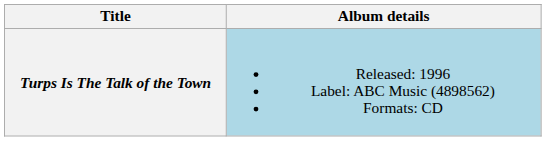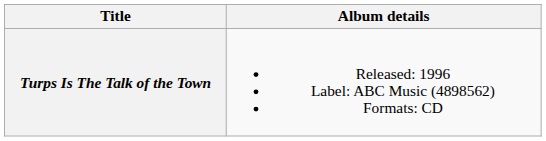(384, 91) lightblue background -> (384, 91) no background
